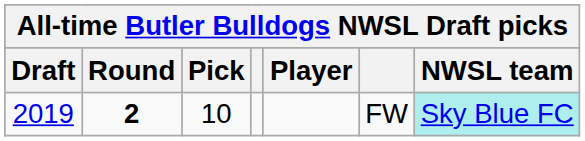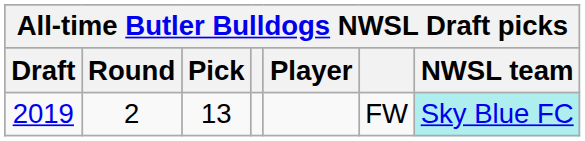(132, 113) bold -> (132, 113) normal
(216, 113) 10 -> (216, 113) 13
